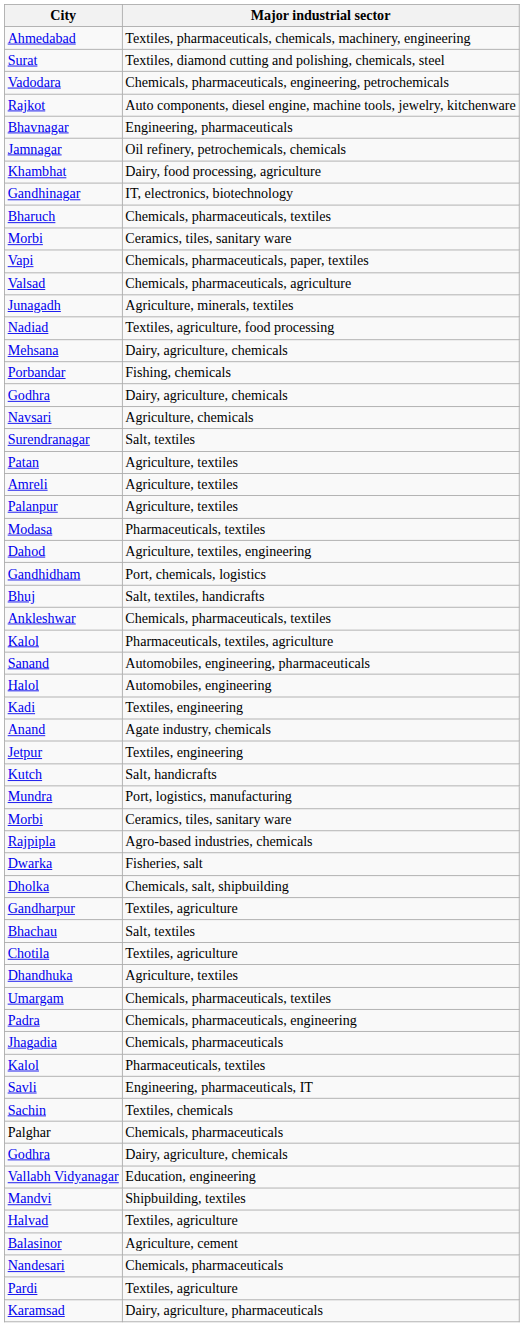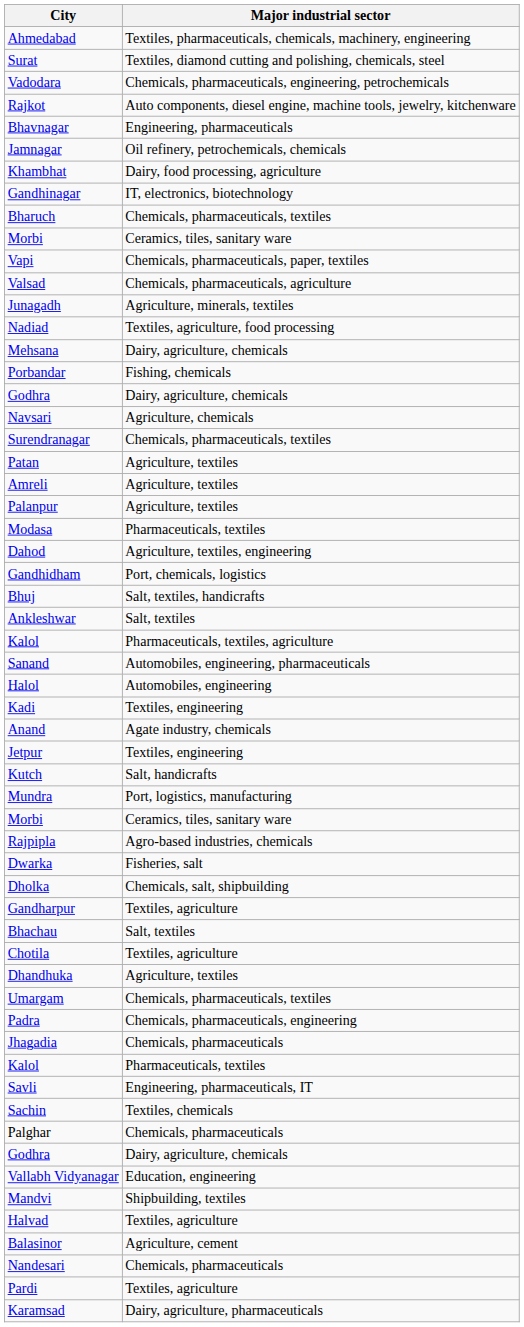(160, 439) Salt, textiles -> (228, 439) Chemicals, pharmaceuticals, textiles
(228, 618) Chemicals, pharmaceuticals, textiles -> (160, 618) Salt, textiles
